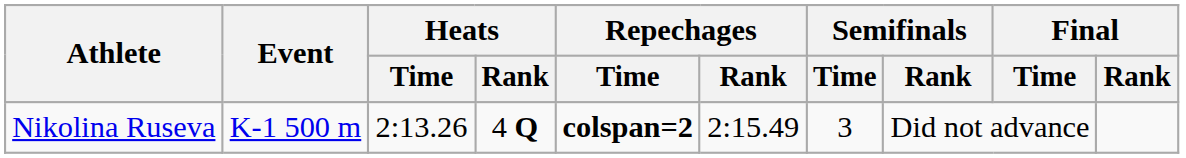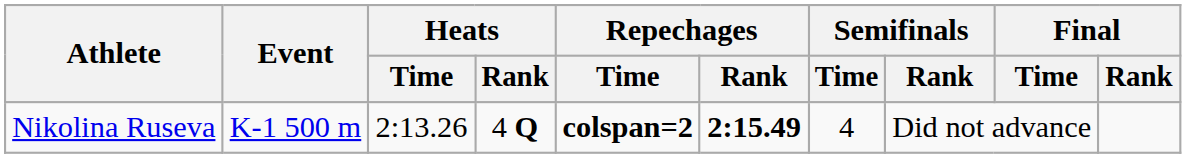(753, 127) normal -> (754, 127) bold
(845, 127) 3 -> (847, 127) 4
